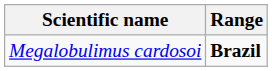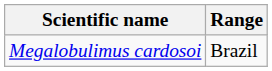(236, 50) bold -> (234, 50) normal
